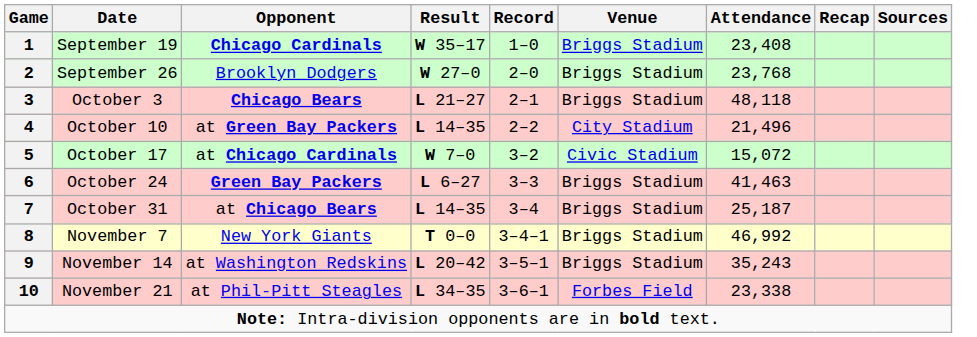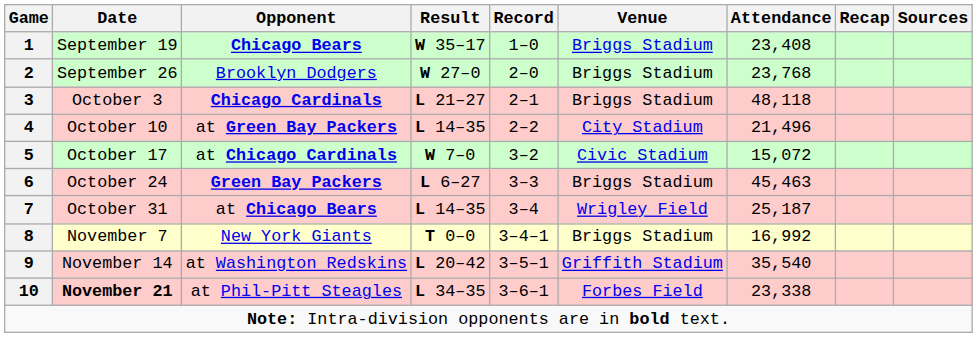(296, 46) Chicago Cardinals -> (296, 46) Chicago Bears
(296, 100) Chicago Bears -> (296, 100) Chicago Cardinals
(761, 182) 41,463 -> (781, 182) 45,463
(632, 210) Briggs Stadium -> (642, 210) Wrigley Field
(761, 237) 46,992 -> (781, 237) 16,992
(632, 264) Briggs Stadium -> (642, 264) Griffith Stadium
(761, 264) 35,243 -> (781, 264) 35,540
(117, 292) normal -> (117, 292) bold
